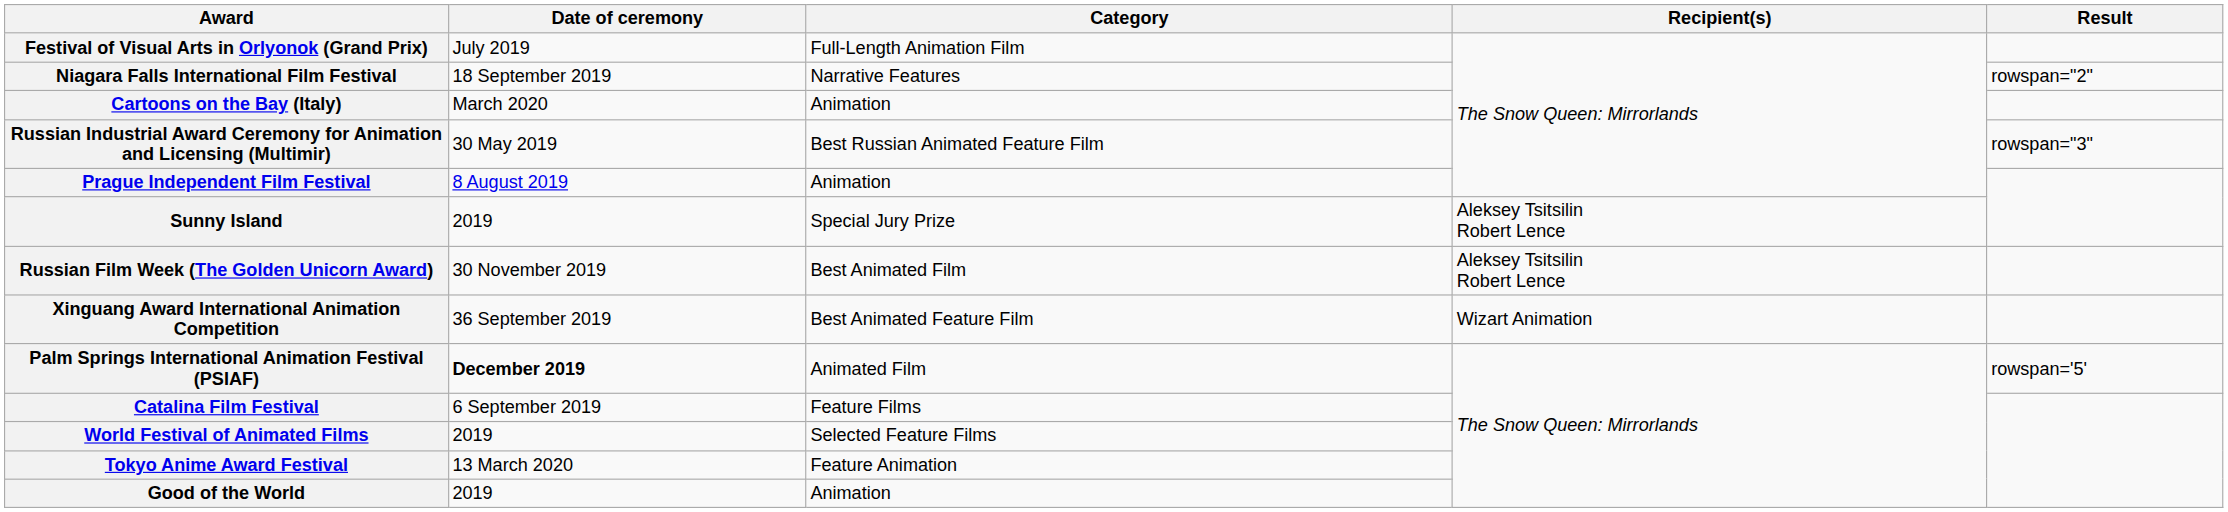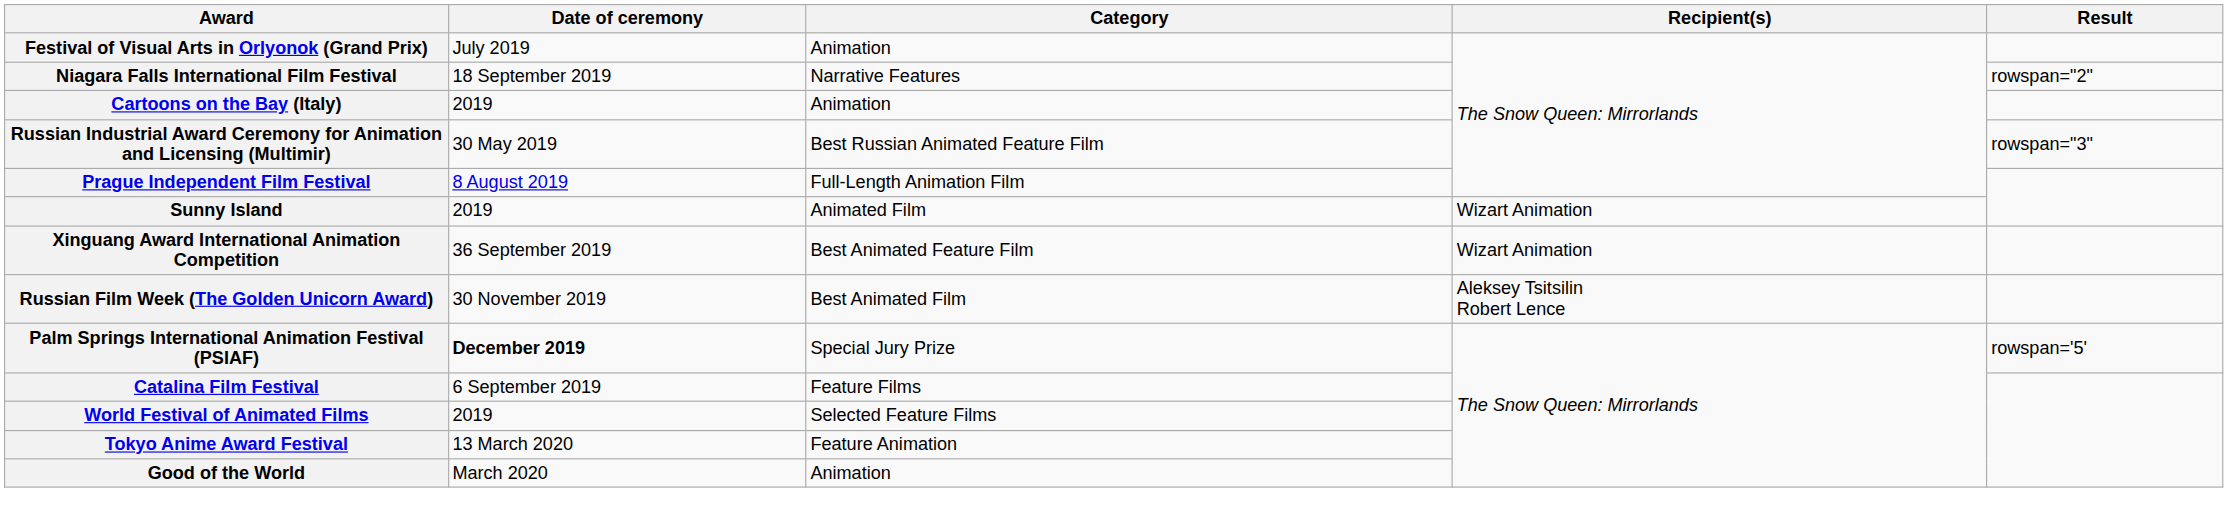(917, 47) Full-Length Animation Film -> (851, 47) Animation
(500, 104) March 2020 -> (473, 104) 2019
(851, 182) Animation -> (917, 182) Full-Length Animation Film
(883, 221) Special Jury Prize -> (868, 211) Animated Film
(1520, 221) Aleksey Tsitsilin Robert Lence -> (1525, 211) Wizart Animation
rows swapped: (226, 319) <-> (226, 270)
(868, 368) Animated Film -> (883, 348) Special Jury Prize
(473, 493) 2019 -> (500, 472) March 2020
